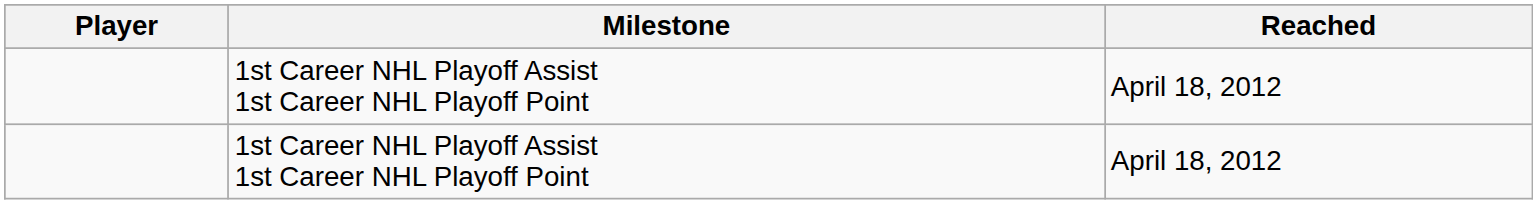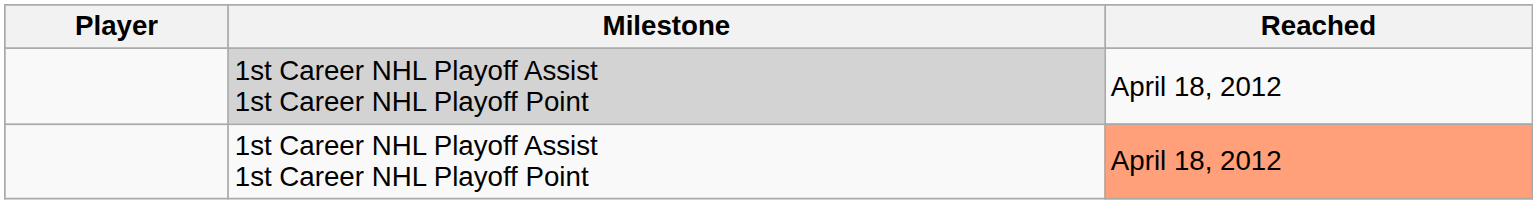(416, 85) no background -> (416, 85) lightgrey background
(1196, 160) no background -> (1196, 160) lightsalmon background
